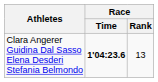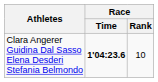(141, 56) 13 -> (141, 56) 10
